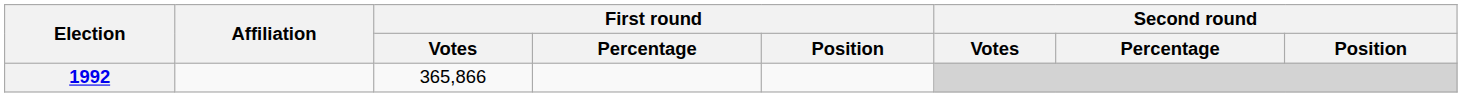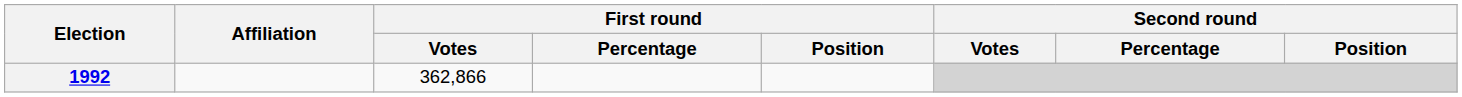(453, 77) 365,866 -> (453, 77) 362,866
